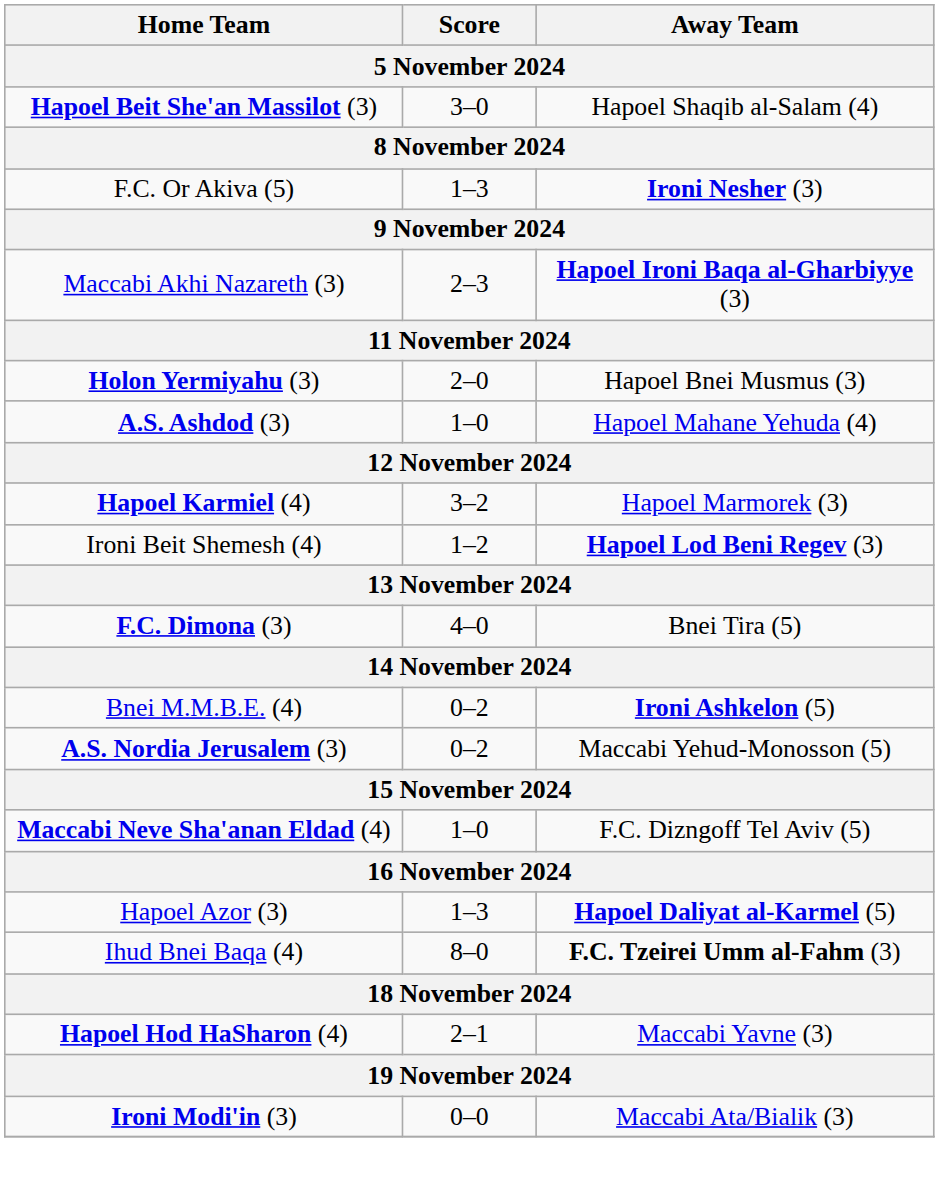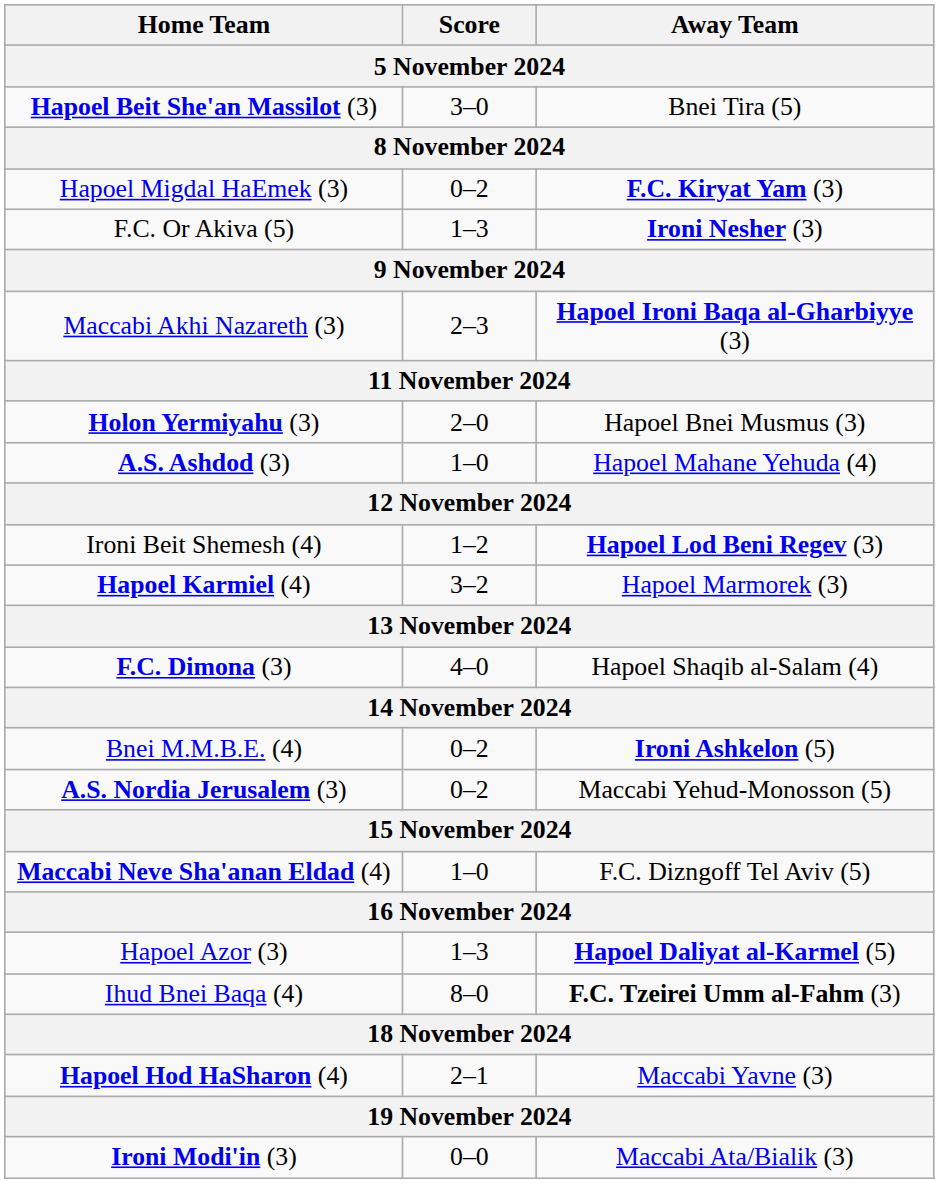(735, 106) Hapoel Shaqib al-Salam (4) -> (735, 106) Bnei Tira (5)
+ row: (204, 188)
rows swapped: (204, 544) <-> (204, 503)
(735, 625) Bnei Tira (5) -> (735, 666) Hapoel Shaqib al-Salam (4)
